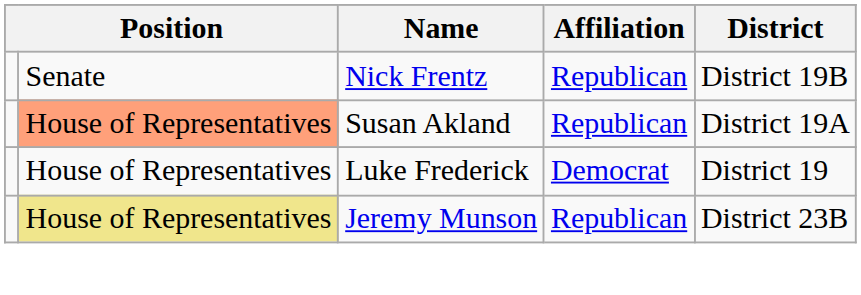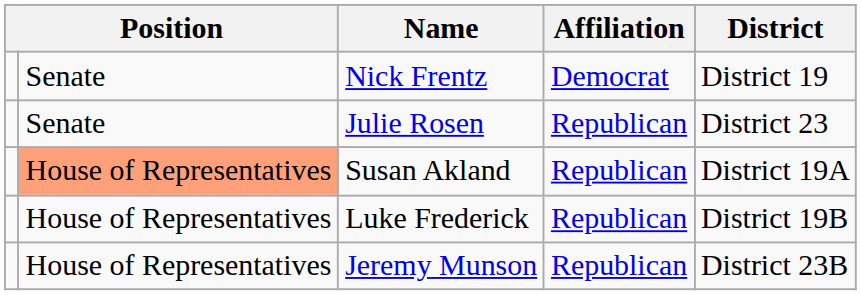(619, 75) Republican -> (610, 75) Democrat
(775, 75) District 19B -> (765, 75) District 19
+ row: (415, 123)
(610, 170) Democrat -> (619, 218) Republican
(765, 170) District 19 -> (775, 218) District 19B
(179, 218) khaki background -> (179, 265) no background
